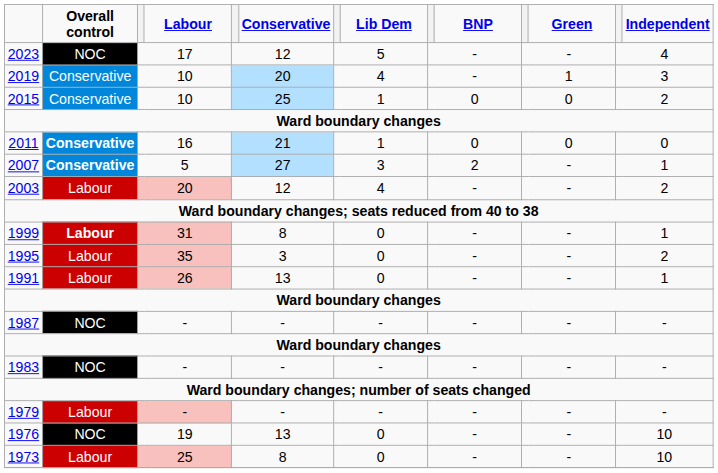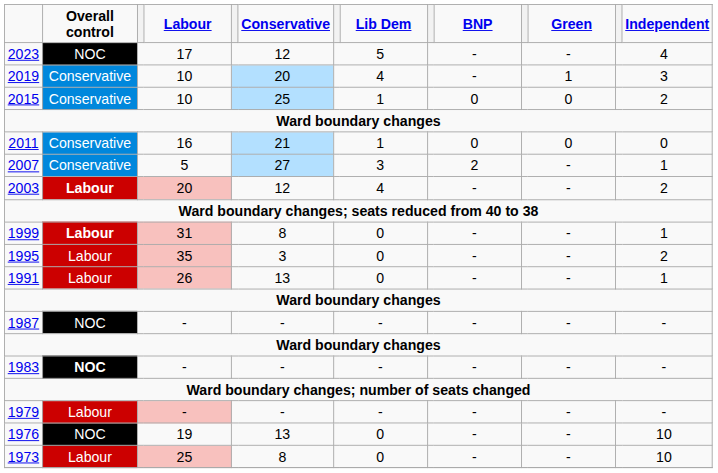(90, 144) bold -> (90, 144) normal
(90, 166) bold -> (90, 166) normal
(90, 188) normal -> (90, 188) bold
(90, 367) normal -> (90, 367) bold
